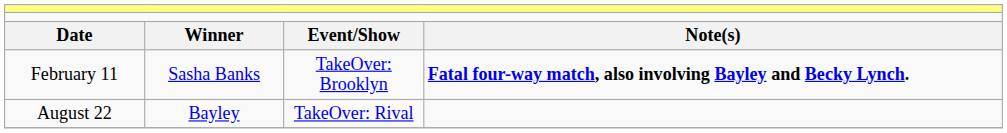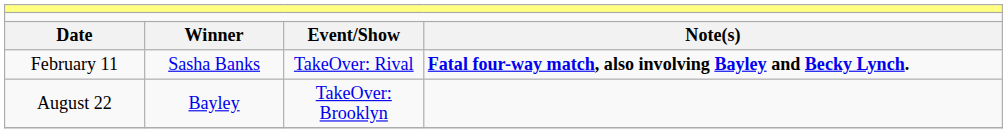(354, 74) TakeOver: Brooklyn -> (354, 64) TakeOver: Rival
(354, 113) TakeOver: Rival -> (354, 103) TakeOver: Brooklyn
